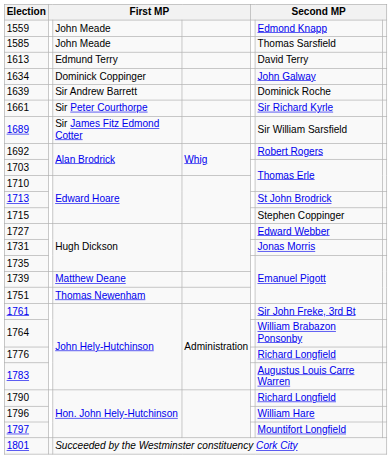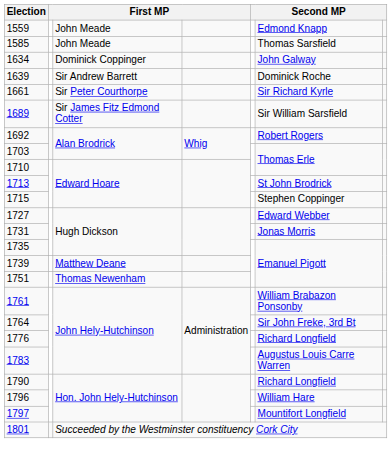- row: (18, 60)
(307, 311) Sir John Freke, 3rd Bt -> (297, 301) William Brabazon Ponsonby
(297, 333) William Brabazon Ponsonby -> (307, 322) Sir John Freke, 3rd Bt
